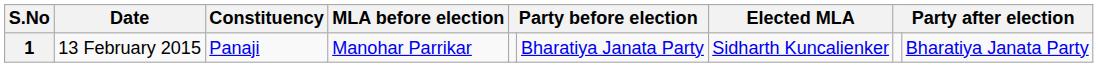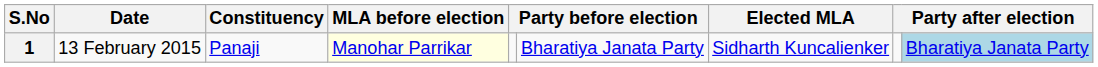(402, 47) no background -> (402, 47) lightyellow background
(997, 47) no background -> (997, 47) lightblue background
